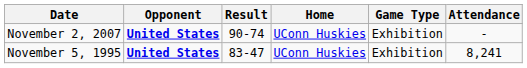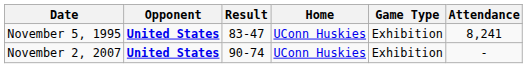rows swapped: (64, 53) <-> (64, 33)
